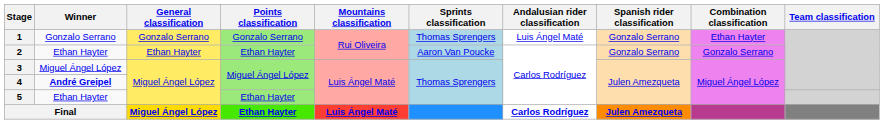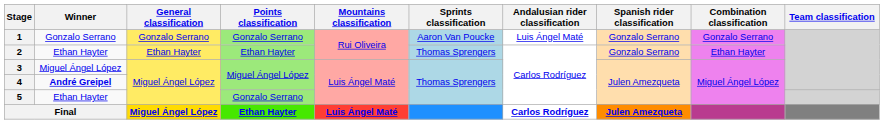(456, 38) Thomas Sprengers -> (456, 38) Aaron Van Poucke
(738, 38) Ethan Hayter -> (738, 38) Gonzalo Serrano
(456, 52) Aaron Van Poucke -> (456, 52) Thomas Sprengers
(738, 52) Gonzalo Serrano -> (738, 52) Ethan Hayter
(268, 97) Ethan Hayter -> (268, 97) Gonzalo Serrano
